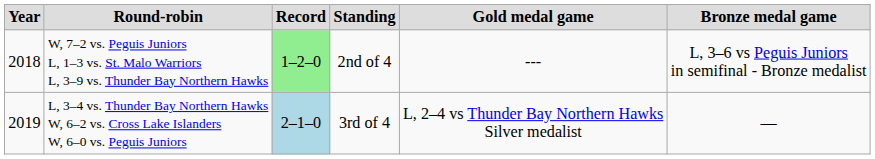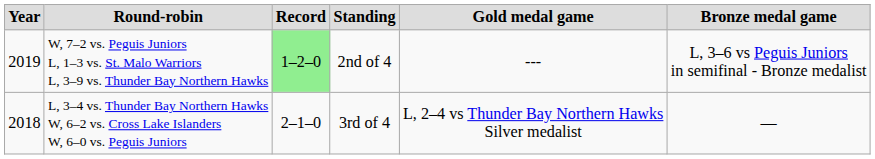(24, 61) 2018 -> (24, 61) 2019
(24, 123) 2019 -> (24, 123) 2018
(301, 123) lightblue background -> (301, 123) no background
